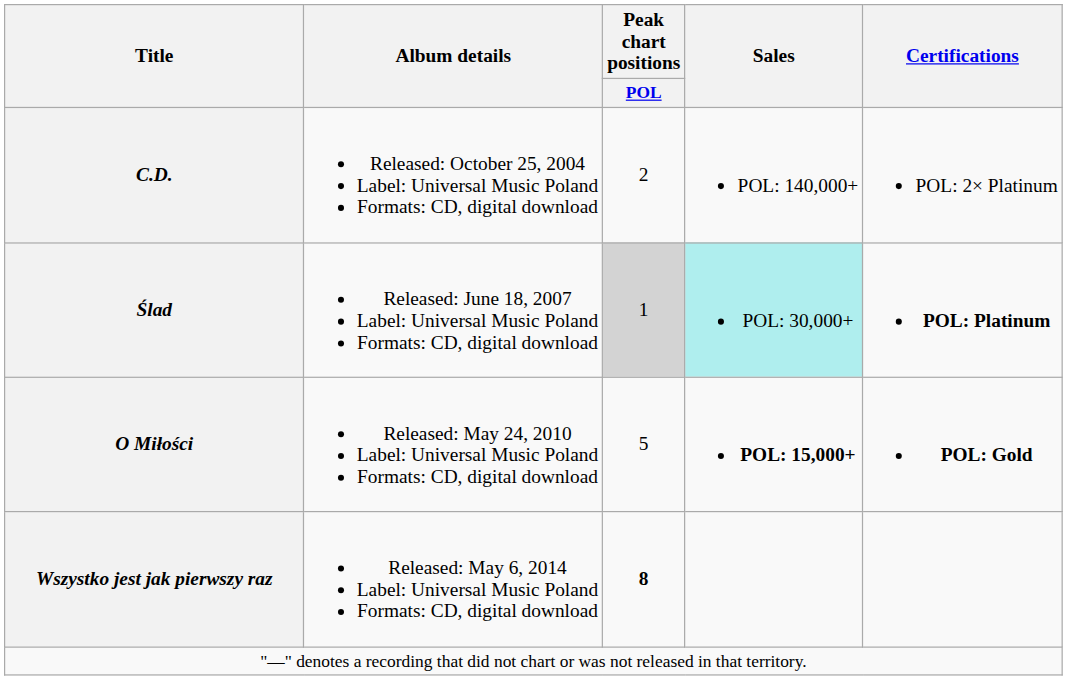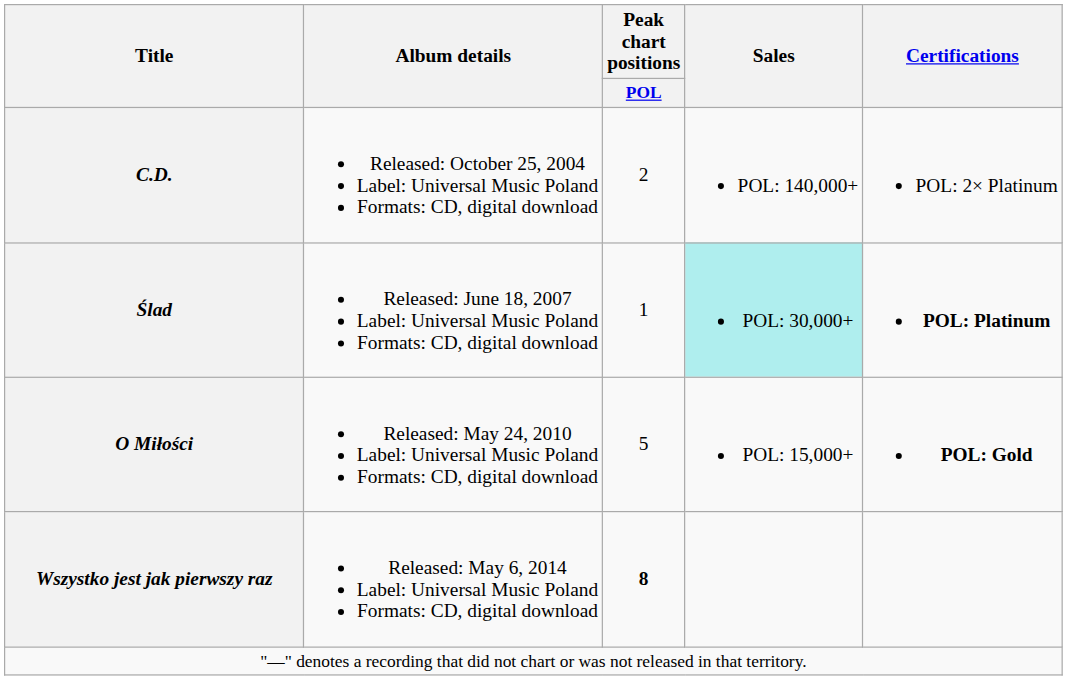(644, 309) lightgrey background -> (644, 309) no background
(774, 455) bold -> (774, 455) normal
